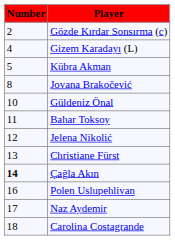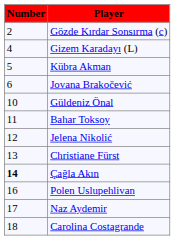(10, 84) 8 -> (10, 84) 6
